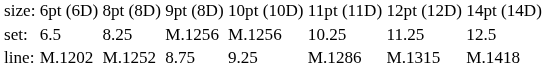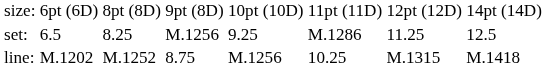(255, 34) M.1256 -> (243, 34) 9.25
(327, 34) 10.25 -> (335, 34) M.1286
(243, 57) 9.25 -> (255, 57) M.1256
(335, 57) M.1286 -> (327, 57) 10.25
